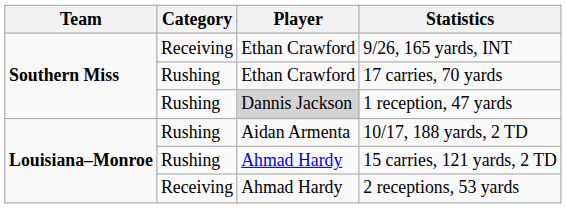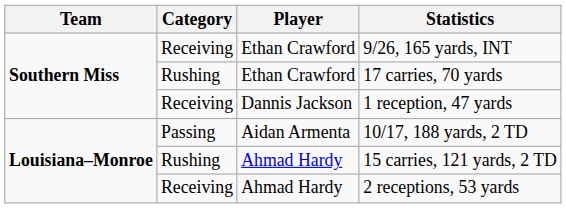(191, 103) Rushing -> (197, 103) Receiving
(297, 103) lightgrey background -> (297, 103) no background
(191, 132) Rushing -> (188, 132) Passing
